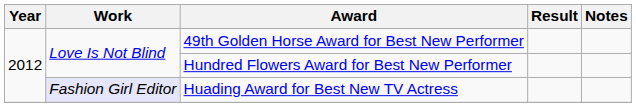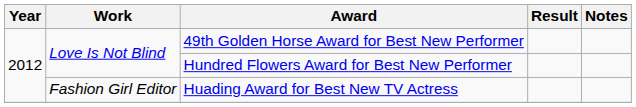(113, 89) lavender background -> (113, 89) no background
